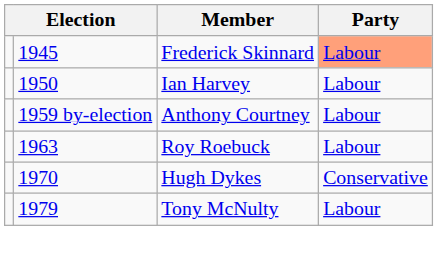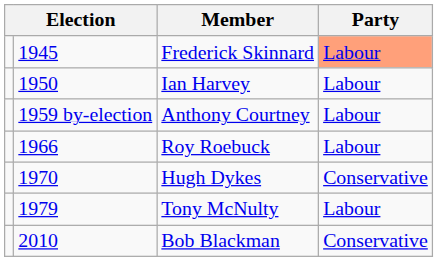(38, 146) 1963 -> (38, 146) 1966
+ row: (221, 240)
